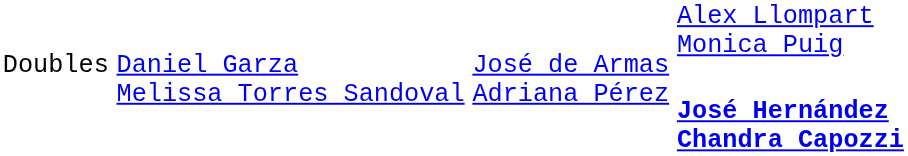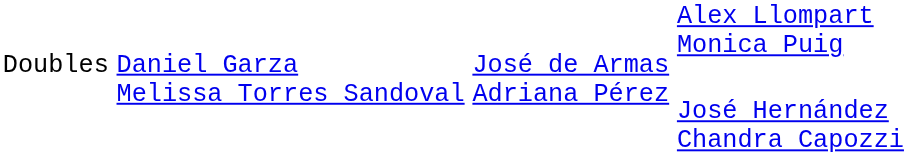(790, 126) bold -> (790, 126) normal
